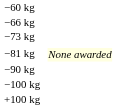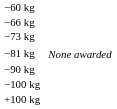(80, 54) lightyellow background -> (80, 54) no background
